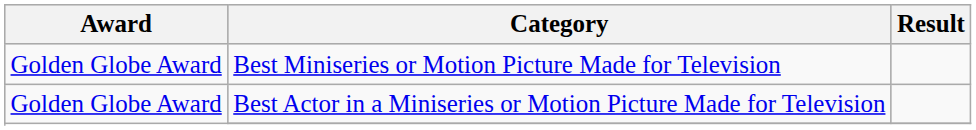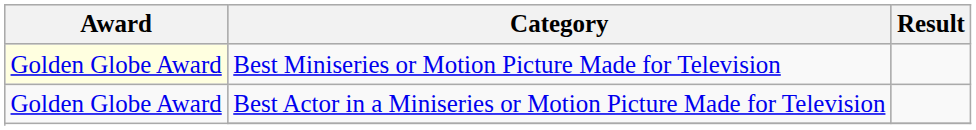(116, 63) no background -> (116, 63) lightyellow background
